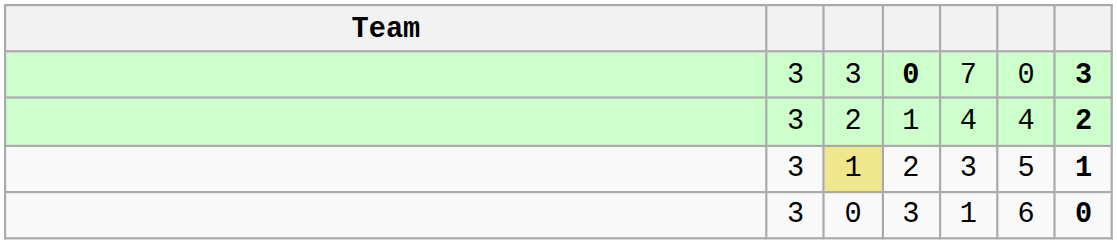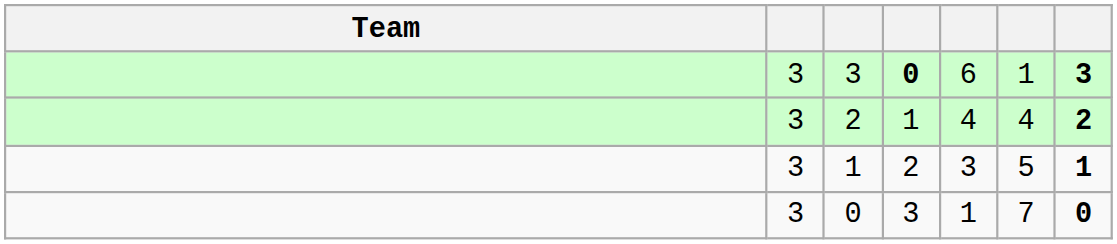(968, 75) 7 -> (968, 75) 6
(1026, 75) 0 -> (1026, 75) 1
(853, 168) khaki background -> (853, 168) no background
(1026, 215) 6 -> (1026, 215) 7
